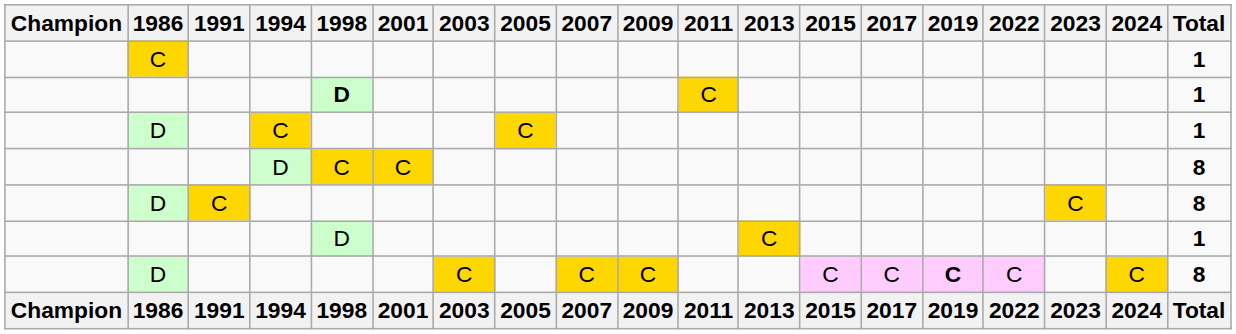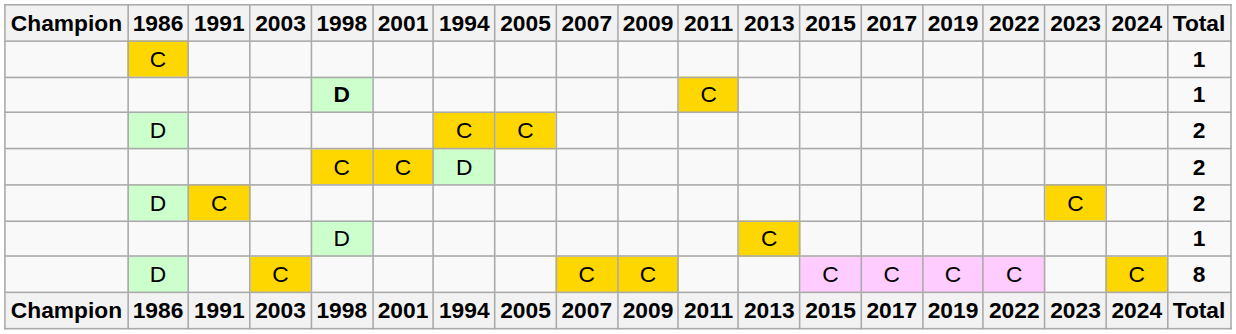columns swapped: (280, 23) <-> (464, 23)
(1199, 131) 1 -> (1199, 131) 2
(1199, 167) 8 -> (1199, 167) 2
(1199, 203) 8 -> (1199, 203) 2
(953, 275) bold -> (953, 275) normal
